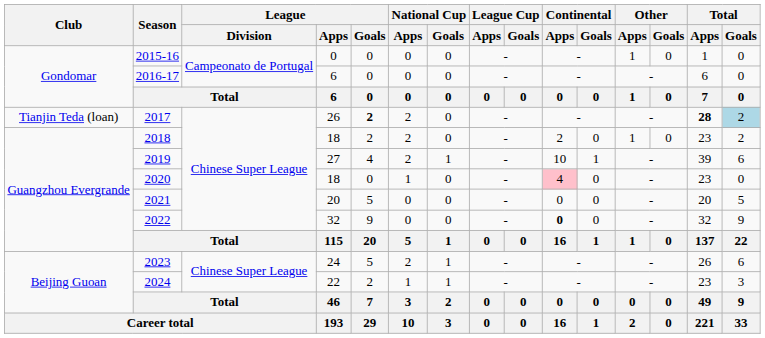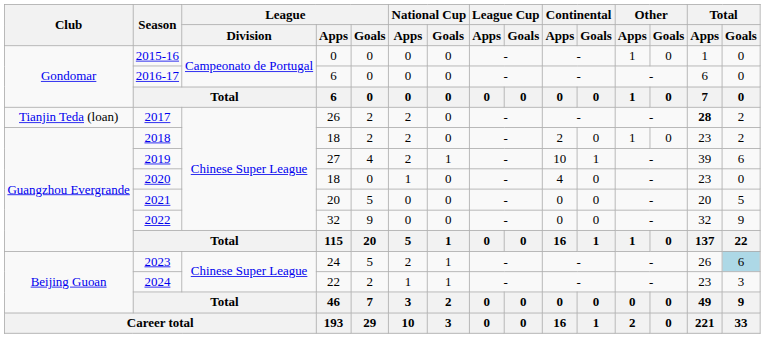(370, 117) bold -> (370, 117) normal
(741, 117) lightblue background -> (741, 117) no background
(560, 179) pink background -> (560, 179) no background
(560, 220) bold -> (560, 220) normal
(741, 261) no background -> (741, 261) lightblue background
